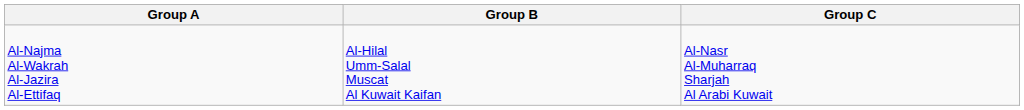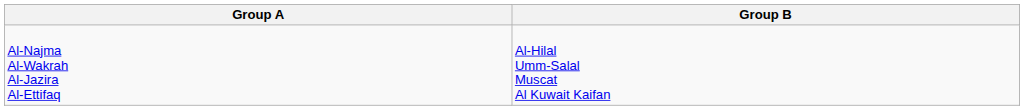- column: (850, 14)
